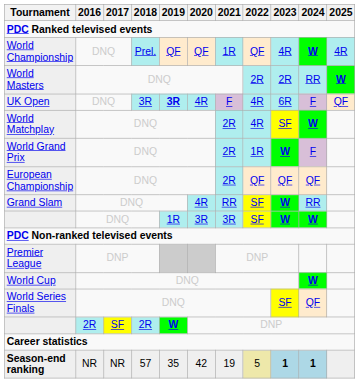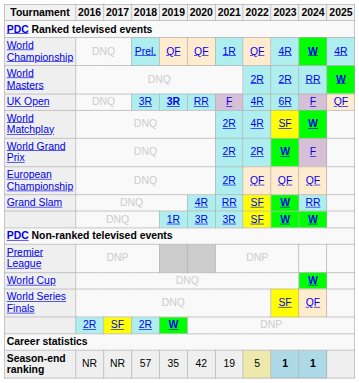(201, 102) 4R -> (201, 102) RR
(257, 152) 1R -> (257, 152) 2R
